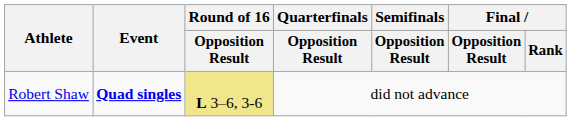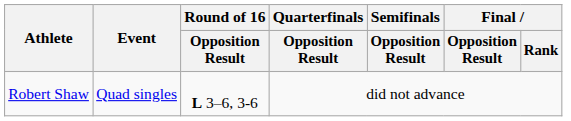(139, 94) bold -> (137, 94) normal
(229, 103) khaki background -> (225, 103) no background
